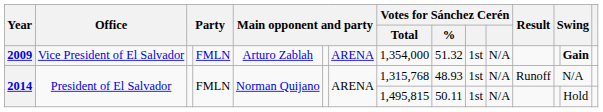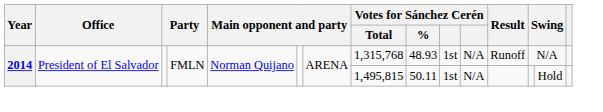- row: (20, 55)
